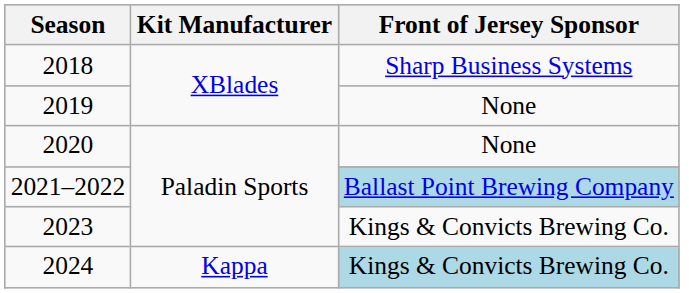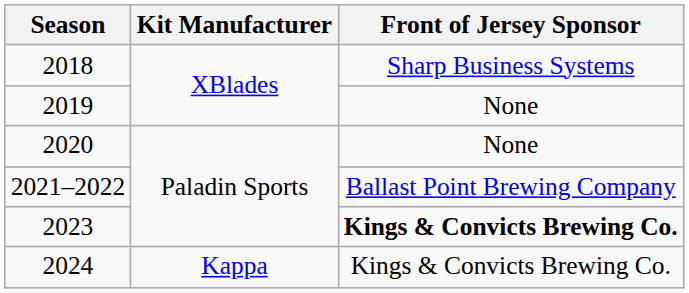(509, 186) lightblue background -> (511, 186) no background
(509, 226) normal -> (511, 226) bold
(509, 266) lightblue background -> (511, 266) no background
